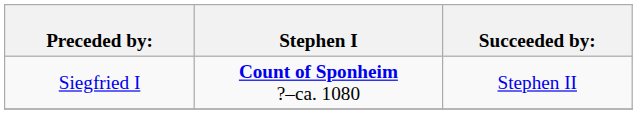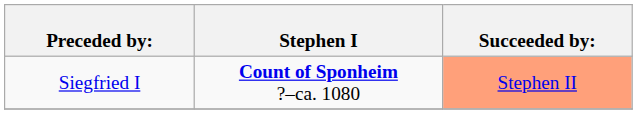(537, 82) no background -> (537, 82) lightsalmon background
